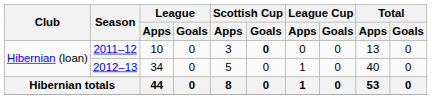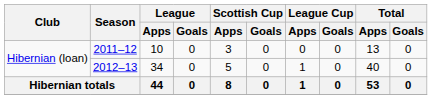(266, 49) bold -> (266, 49) normal
